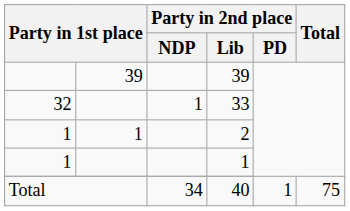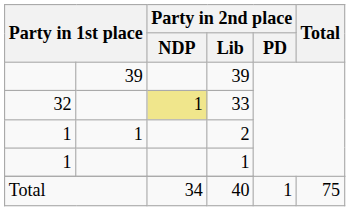(198, 104) no background -> (198, 104) khaki background
